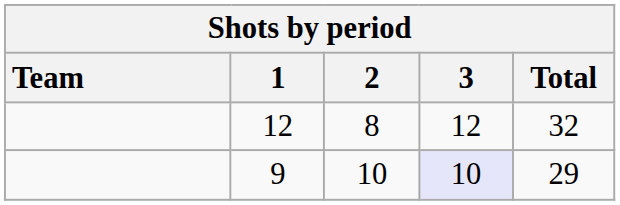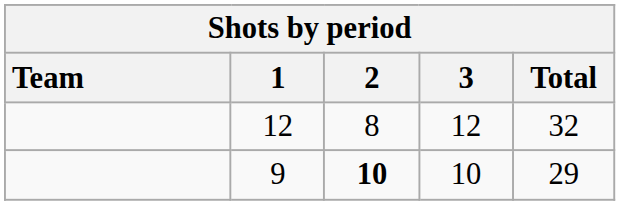(372, 174) normal -> (372, 174) bold
(466, 174) lavender background -> (466, 174) no background
